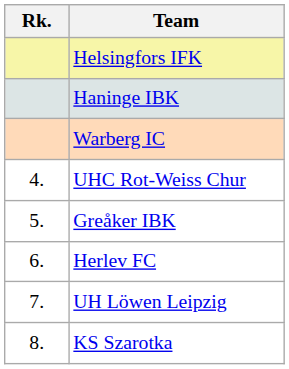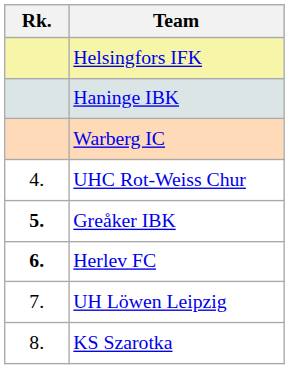(37, 220) normal -> (37, 220) bold
(37, 261) normal -> (37, 261) bold
